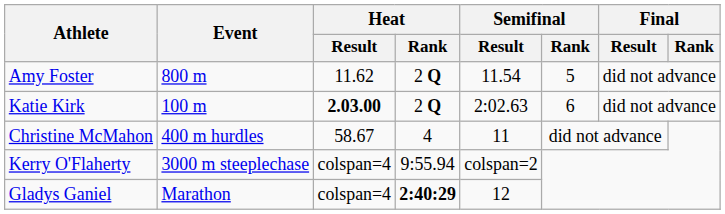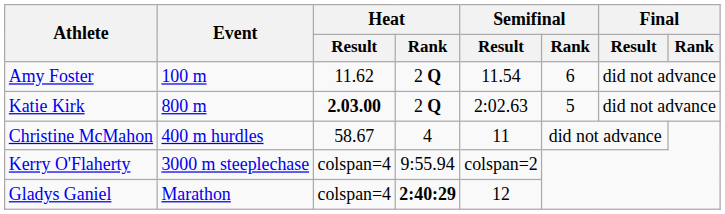(184, 76) 800 m -> (184, 76) 100 m
(570, 76) 5 -> (570, 76) 6
(184, 106) 100 m -> (184, 106) 800 m
(570, 106) 6 -> (570, 106) 5
